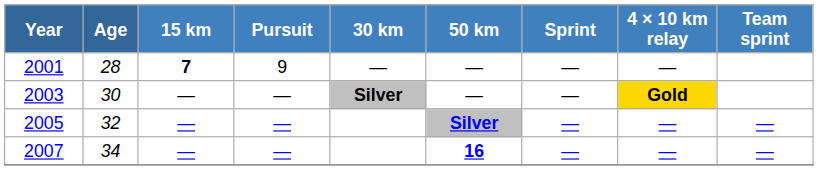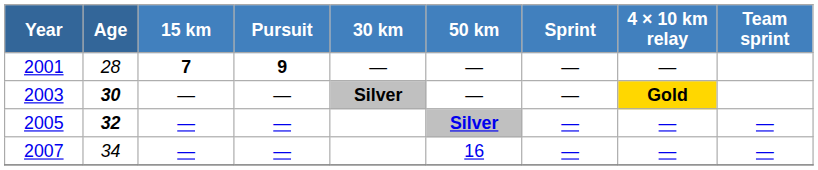(282, 67) normal -> (282, 67) bold
(111, 95) normal -> (111, 95) bold
(111, 123) normal -> (111, 123) bold
(474, 151) bold -> (474, 151) normal
